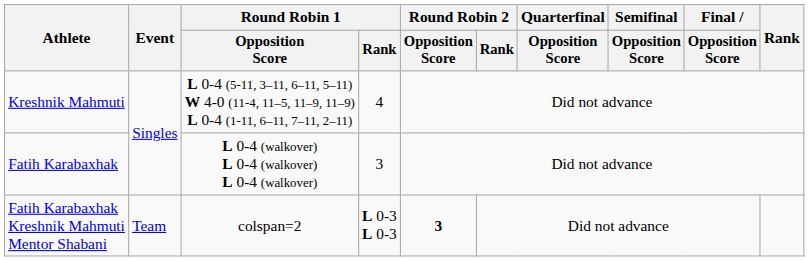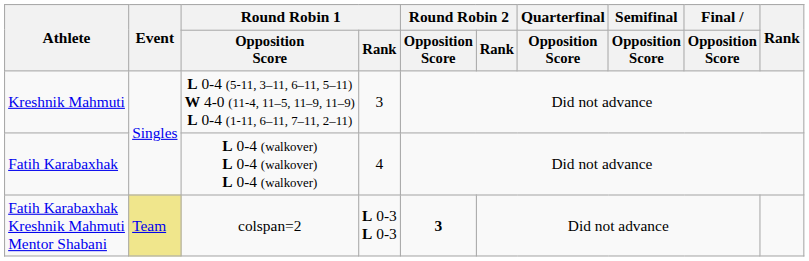(379, 102) 4 -> (379, 102) 3
(379, 164) 3 -> (379, 164) 4
(149, 225) no background -> (149, 225) khaki background
